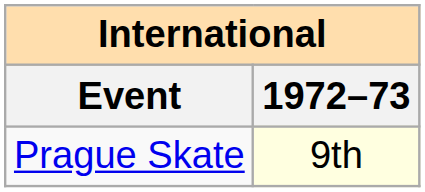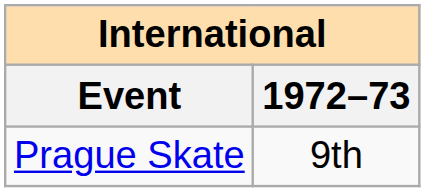(336, 155) lightyellow background -> (336, 155) no background
